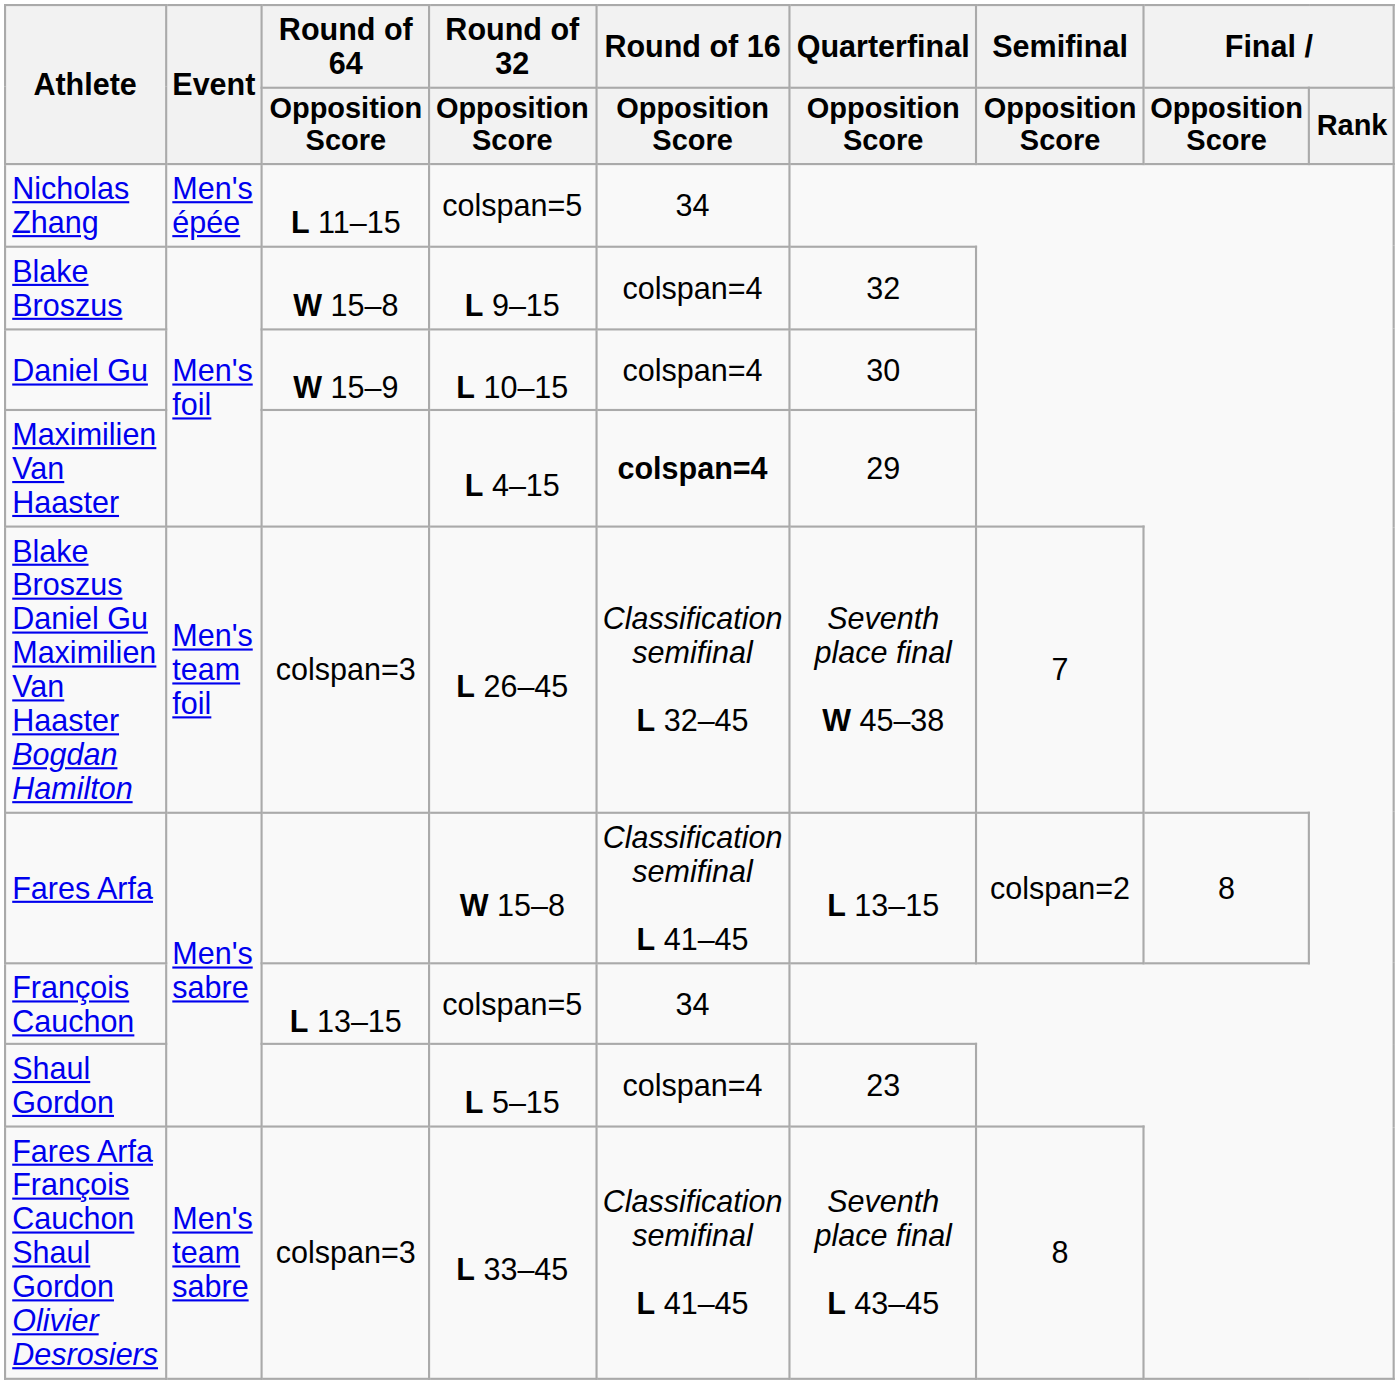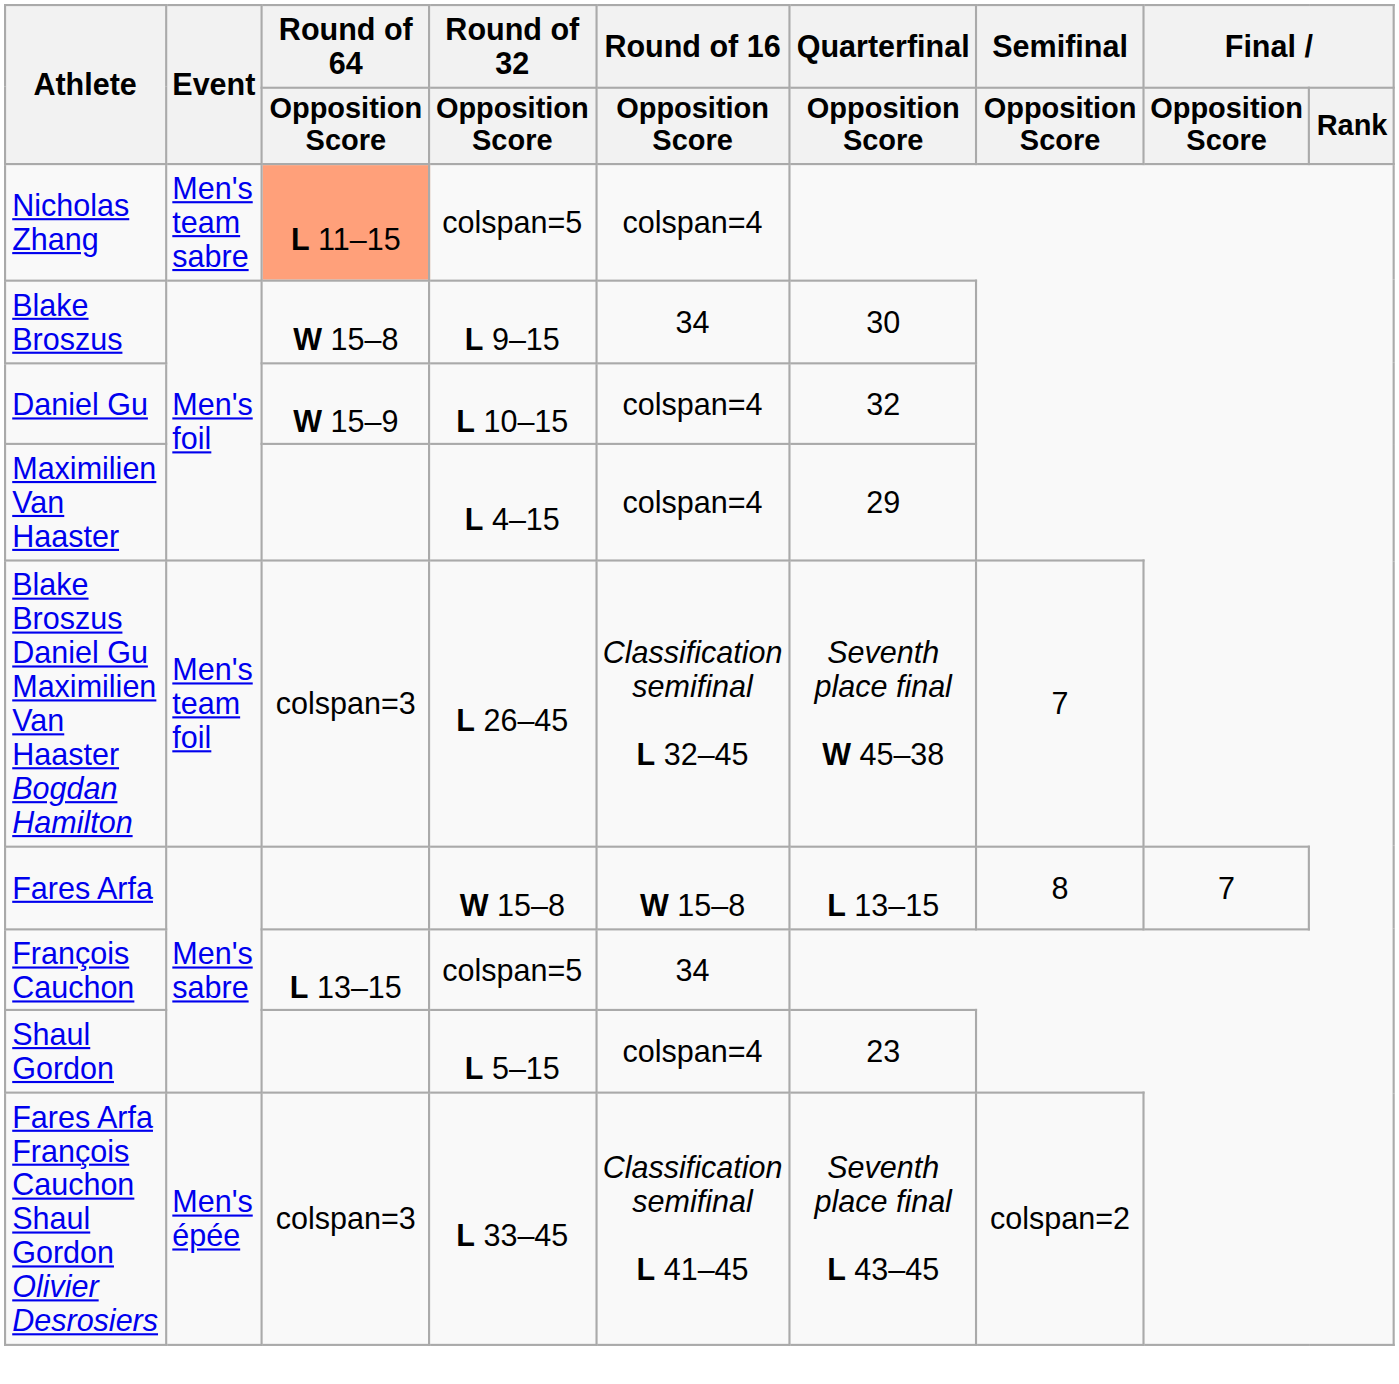(213, 206) Men's épée -> (213, 223) Men's team sabre
(346, 223) no background -> (346, 240) lightsalmon background
(693, 206) 34 -> (693, 223) colspan=4
(693, 288) colspan=4 -> (693, 322) 34
(883, 288) 32 -> (883, 322) 30
(883, 370) 30 -> (883, 404) 32
(693, 469) bold -> (693, 503) normal
(693, 888) Classification semifinal L 41–45 -> (693, 905) W 15–8
(1060, 888) colspan=2 -> (1060, 888) 8
(1227, 888) 8 -> (1227, 888) 7
(213, 1253) Men's team sabre -> (213, 1219) Men's épée
(1060, 1253) 8 -> (1060, 1219) colspan=2
